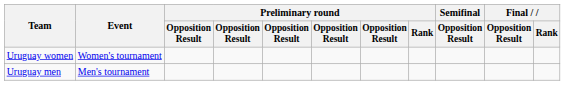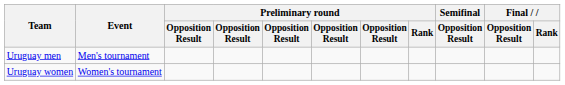rows swapped: (34, 72) <-> (40, 56)
